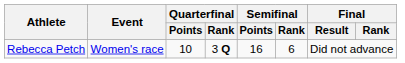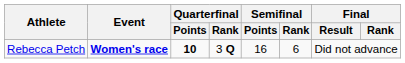(127, 49) normal -> (129, 49) bold
(186, 49) normal -> (190, 49) bold
